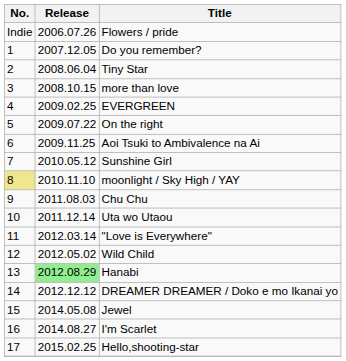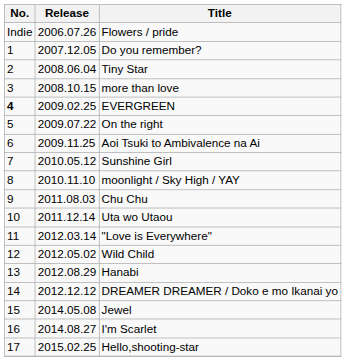(10, 106) normal -> (10, 106) bold
(10, 180) khaki background -> (10, 180) no background
(67, 273) lightgreen background -> (67, 273) no background
